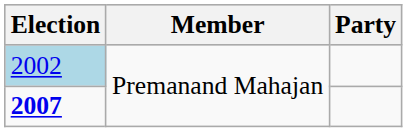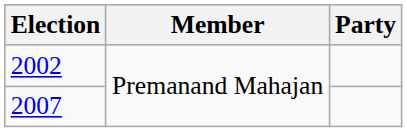(36, 65) lightblue background -> (36, 65) no background
(36, 106) bold -> (36, 106) normal
